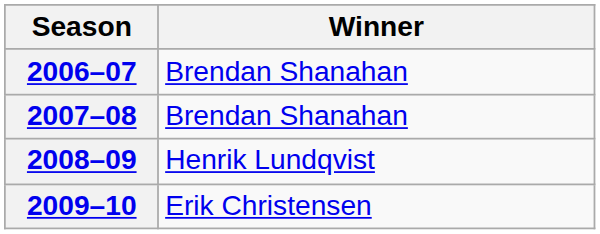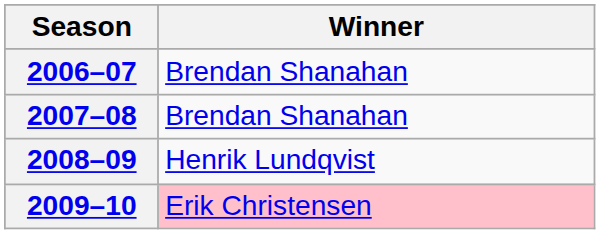(268, 205) no background -> (268, 205) pink background
